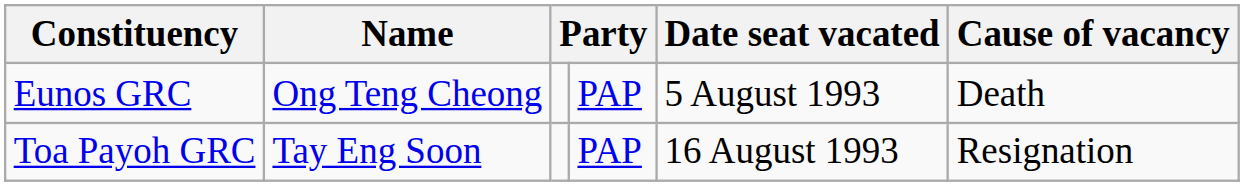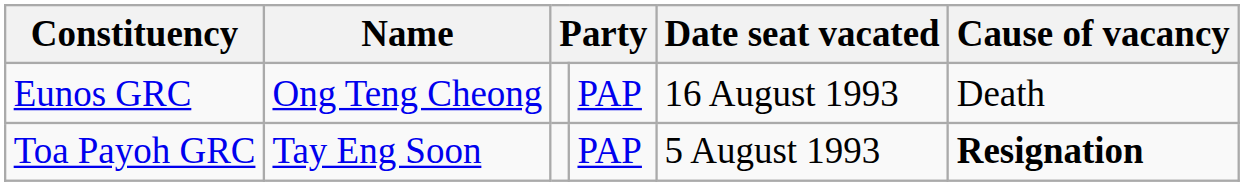(772, 92) 5 August 1993 -> (782, 92) 16 August 1993
(782, 151) 16 August 1993 -> (772, 151) 5 August 1993
(1045, 151) normal -> (1050, 151) bold
